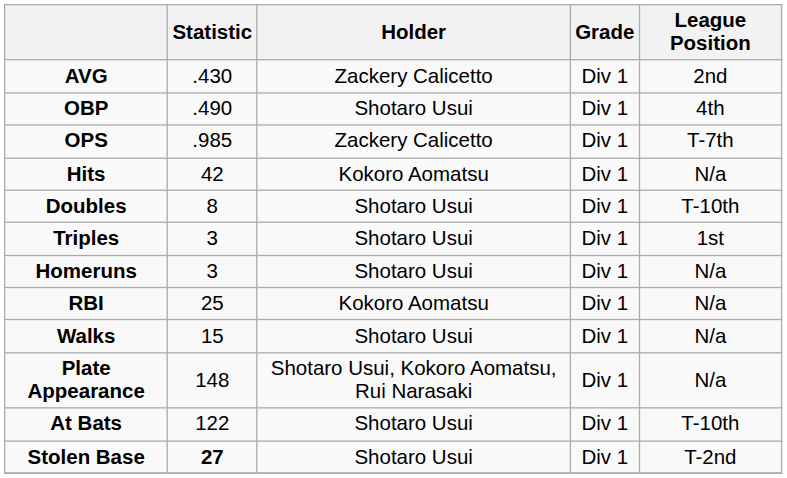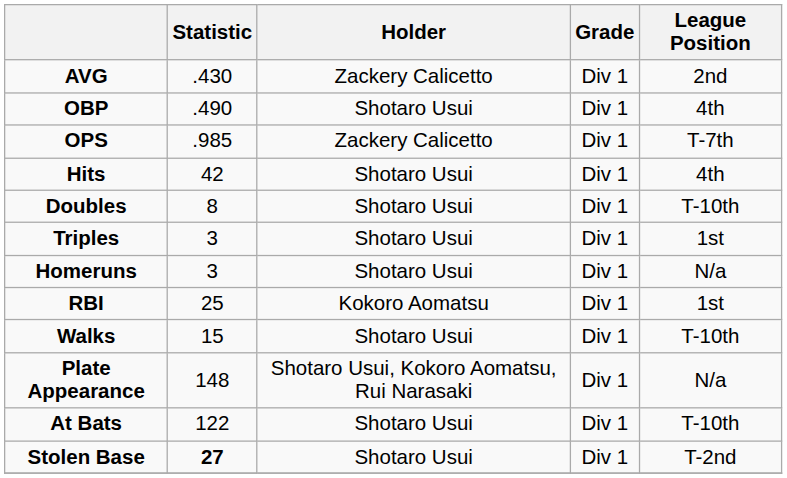(414, 173) Kokoro Aomatsu -> (414, 173) Shotaro Usui
(710, 173) N/a -> (710, 173) 4th
(710, 303) N/a -> (710, 303) 1st
(710, 336) N/a -> (710, 336) T-10th
